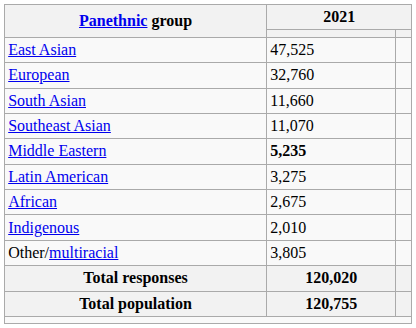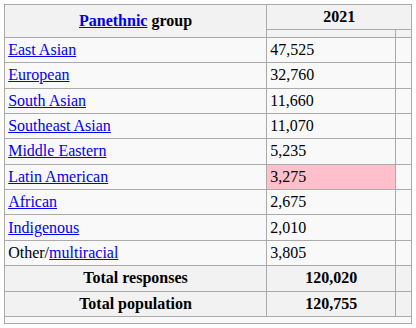(288, 151) bold -> (288, 151) normal
(288, 176) no background -> (288, 176) pink background
